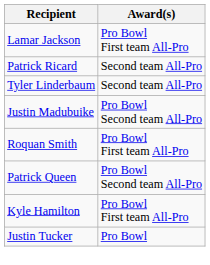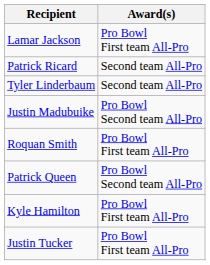(124, 236) Pro Bowl -> (145, 243) Pro Bowl First team All-Pro
